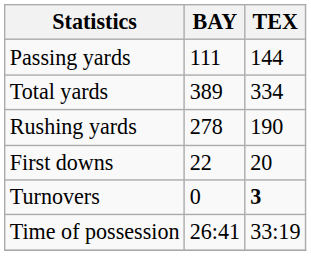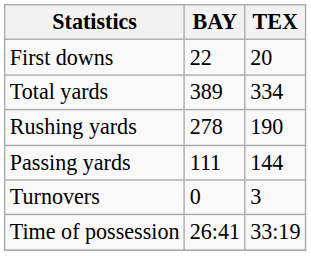rows swapped: (62, 162) <-> (70, 57)
(256, 197) bold -> (256, 197) normal
